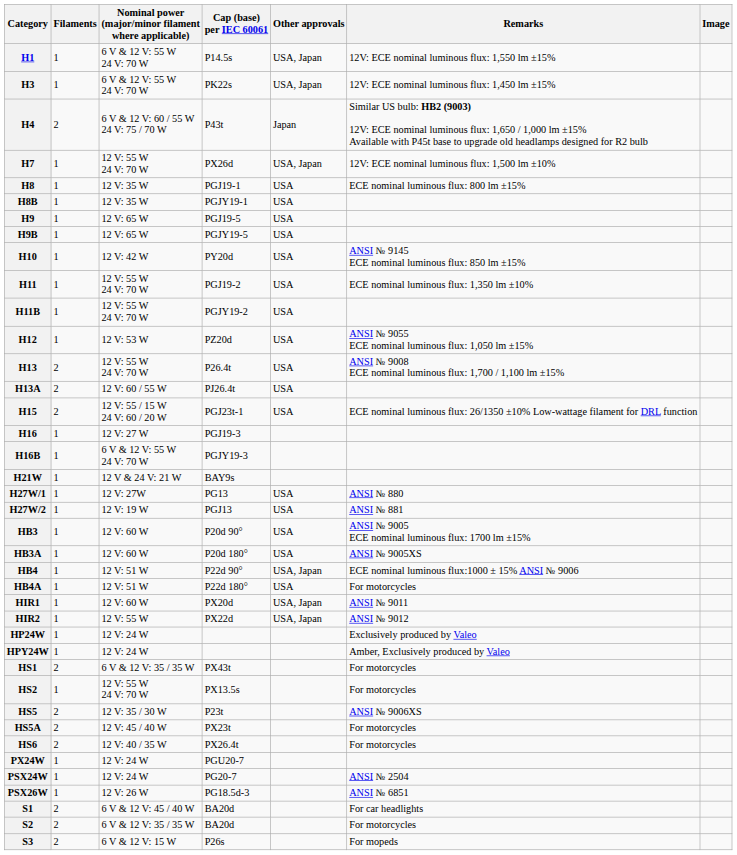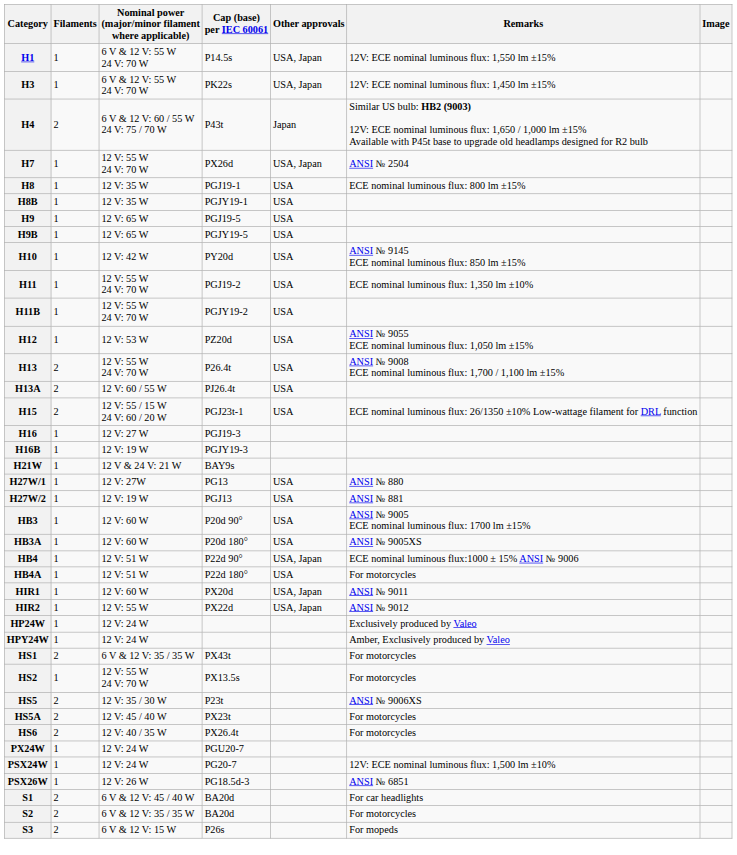(452, 163) 12V: ECE nominal luminous flux: 1,500 lm ±10% -> (379, 163) ANSI № 2504
(139, 455) 6 V & 12 V: 55 W 24 V: 70 W -> (125, 449) 12 V: 19 W
(379, 776) ANSI № 2504 -> (452, 765) 12V: ECE nominal luminous flux: 1,500 lm ±10%
